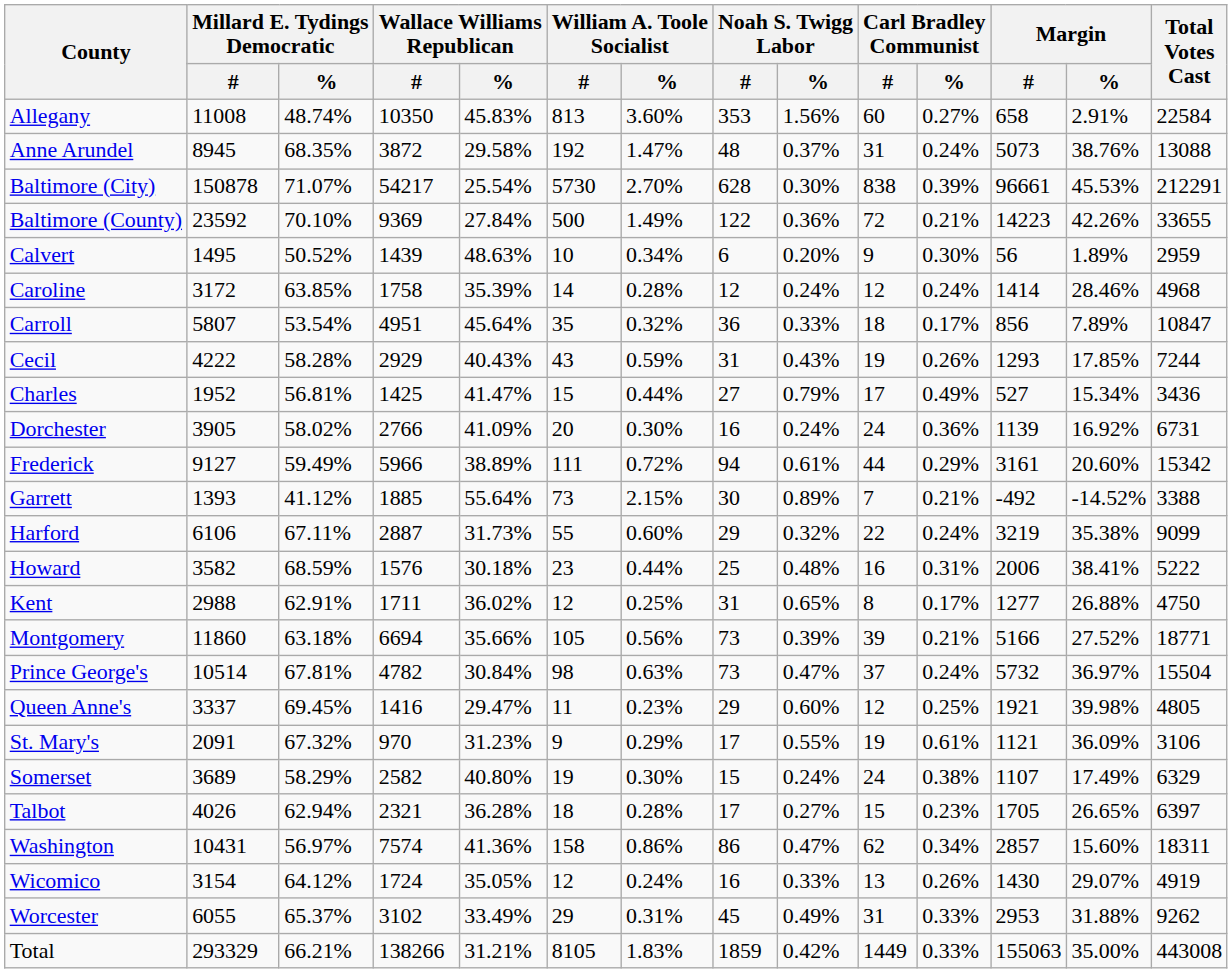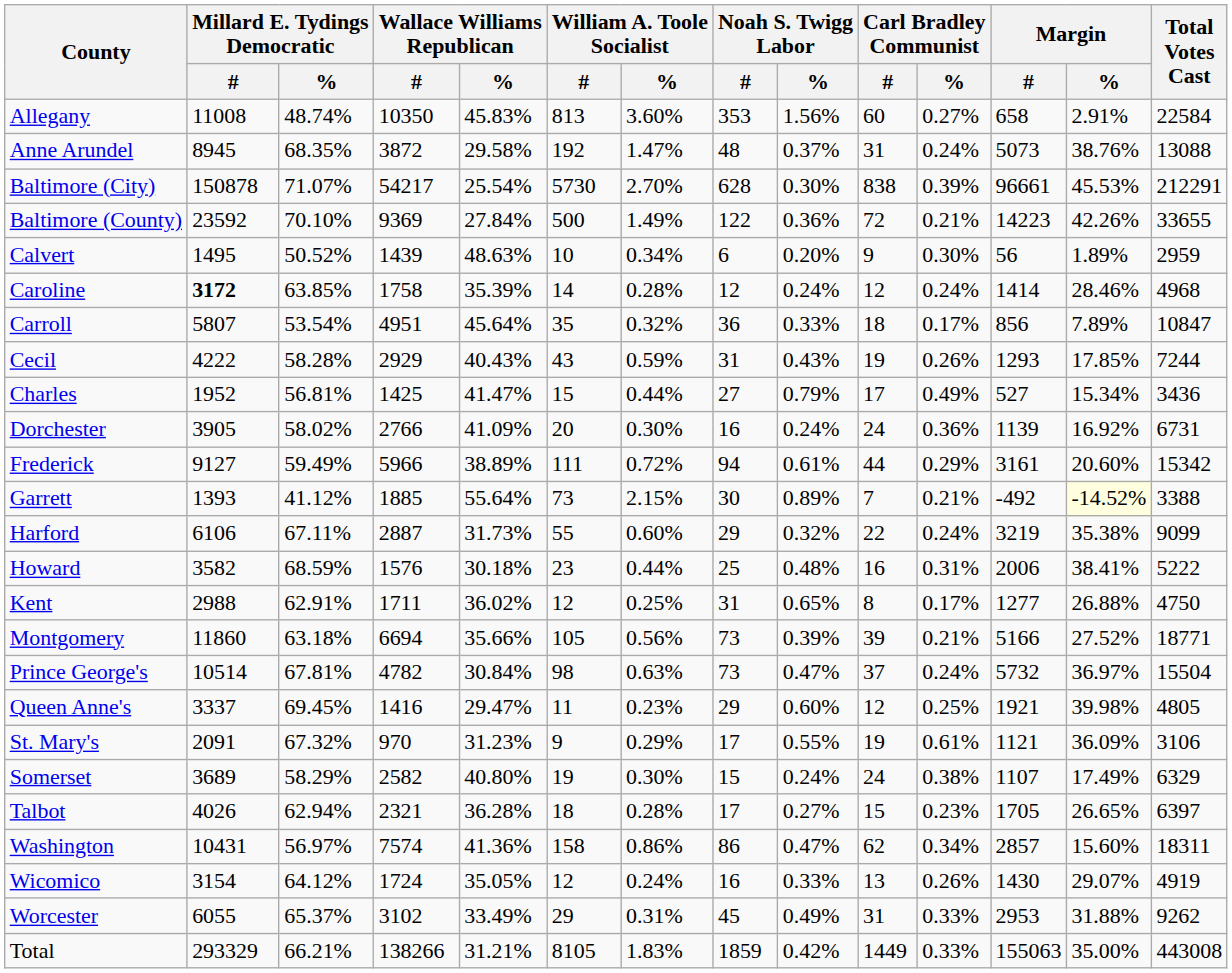(214, 289) normal -> (214, 289) bold
(1109, 498) no background -> (1109, 498) lightyellow background
